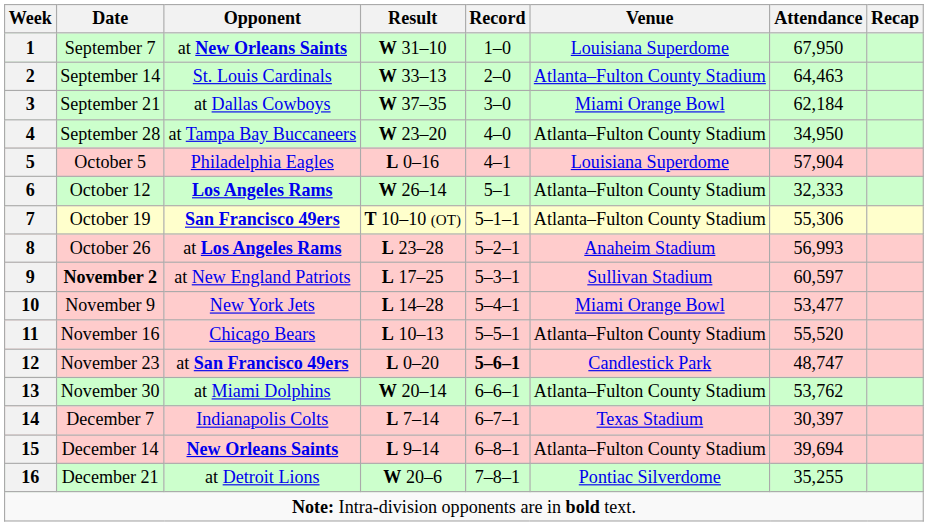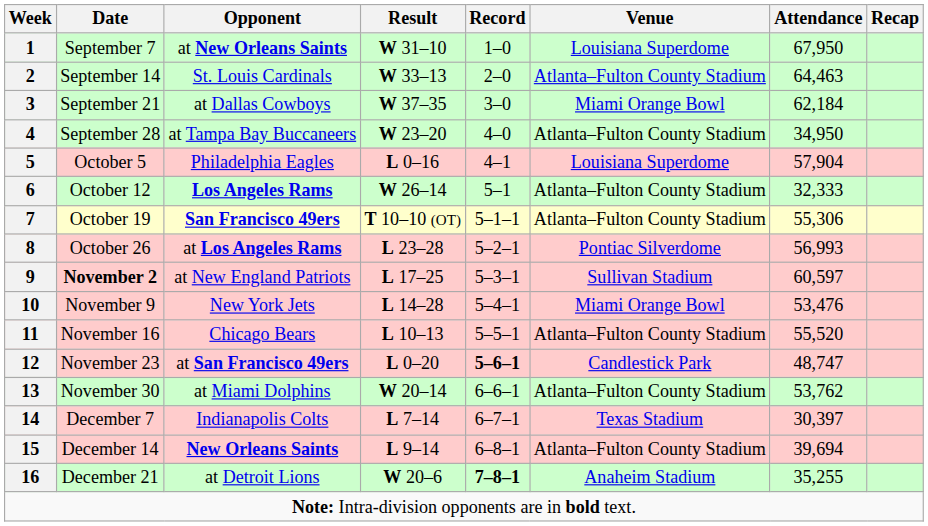(650, 248) Anaheim Stadium -> (650, 248) Pontiac Silverdome
(818, 305) 53,477 -> (818, 305) 53,476
(497, 477) normal -> (497, 477) bold
(650, 477) Pontiac Silverdome -> (650, 477) Anaheim Stadium
